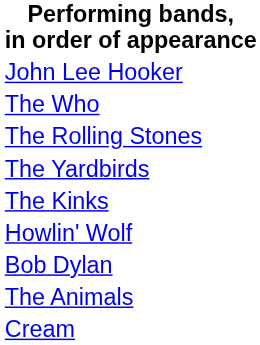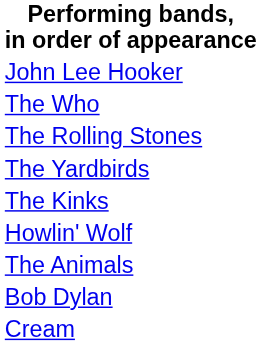(59, 265) Bob Dylan -> (69, 265) The Animals
(69, 297) The Animals -> (59, 297) Bob Dylan
